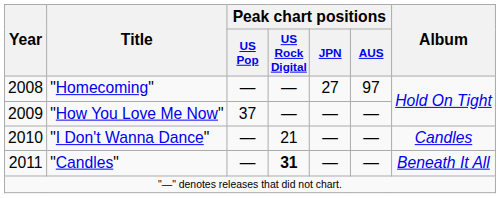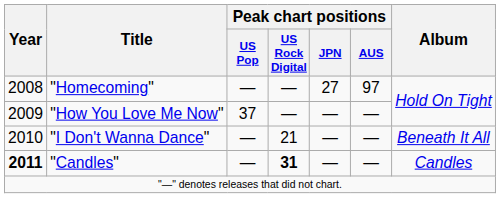(443, 138) Candles -> (443, 138) Beneath It All
(26, 163) normal -> (26, 163) bold
(443, 163) Beneath It All -> (443, 163) Candles
